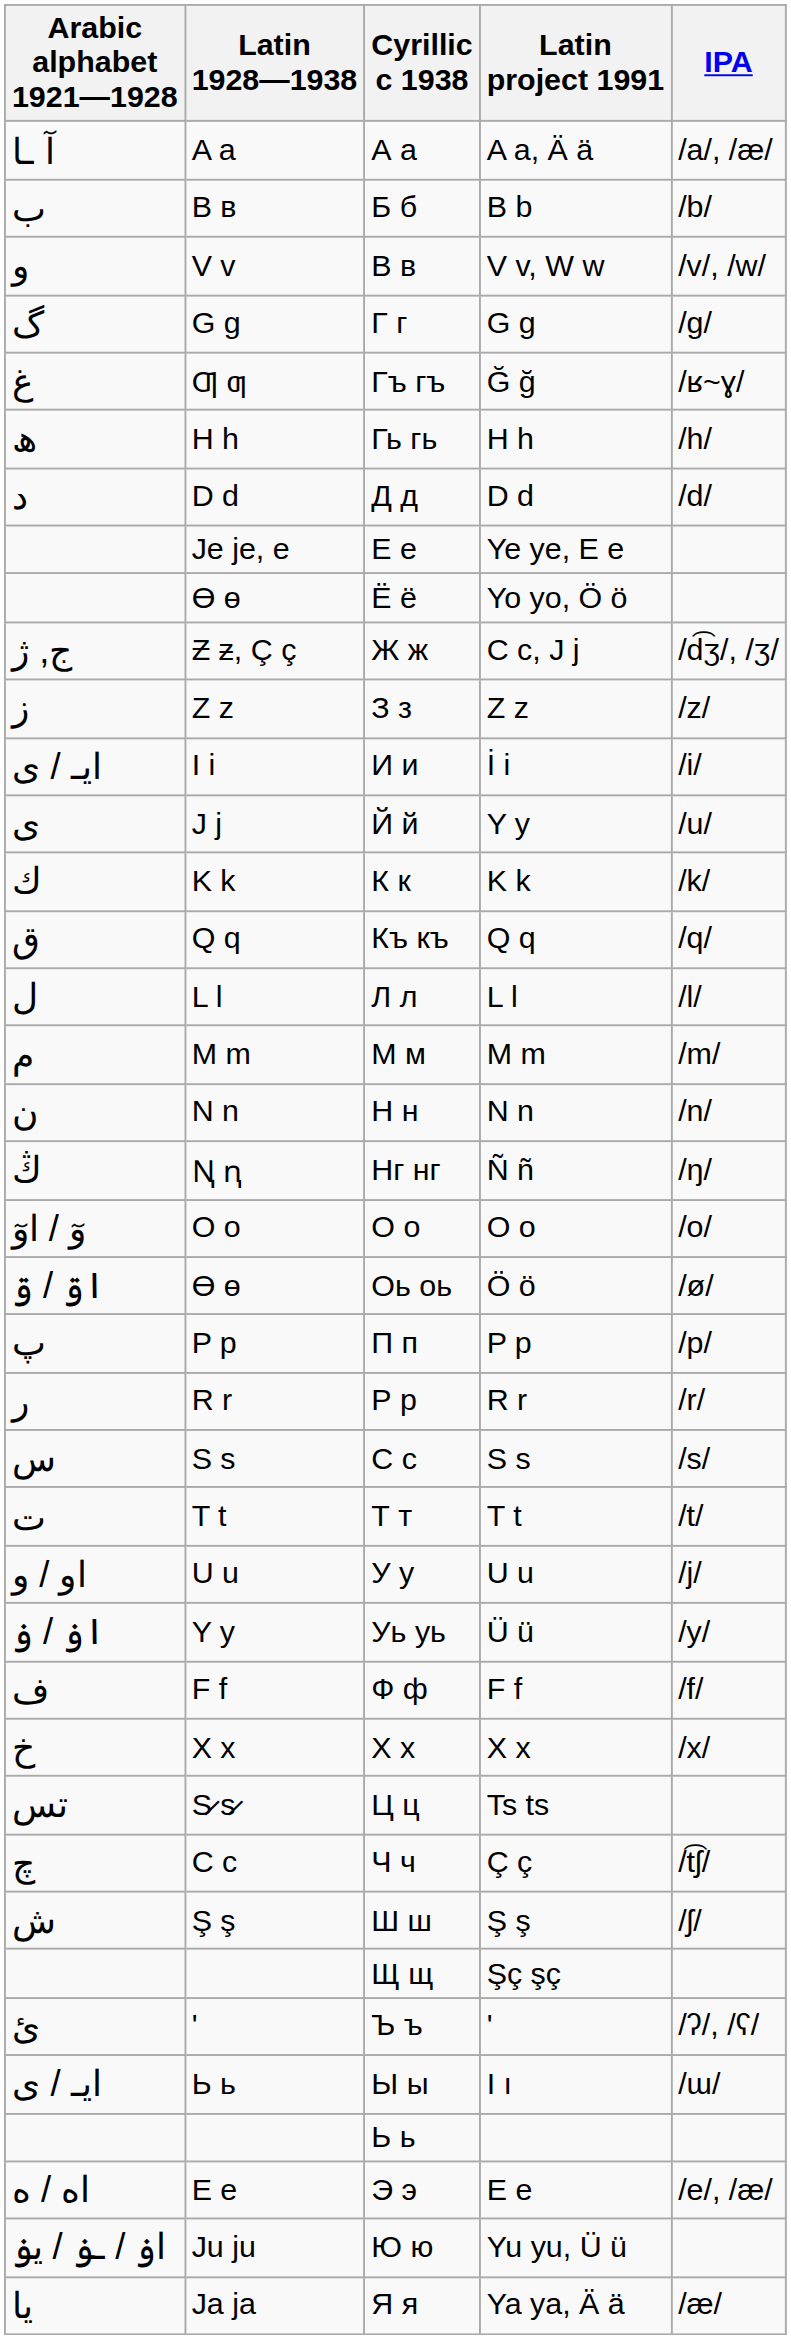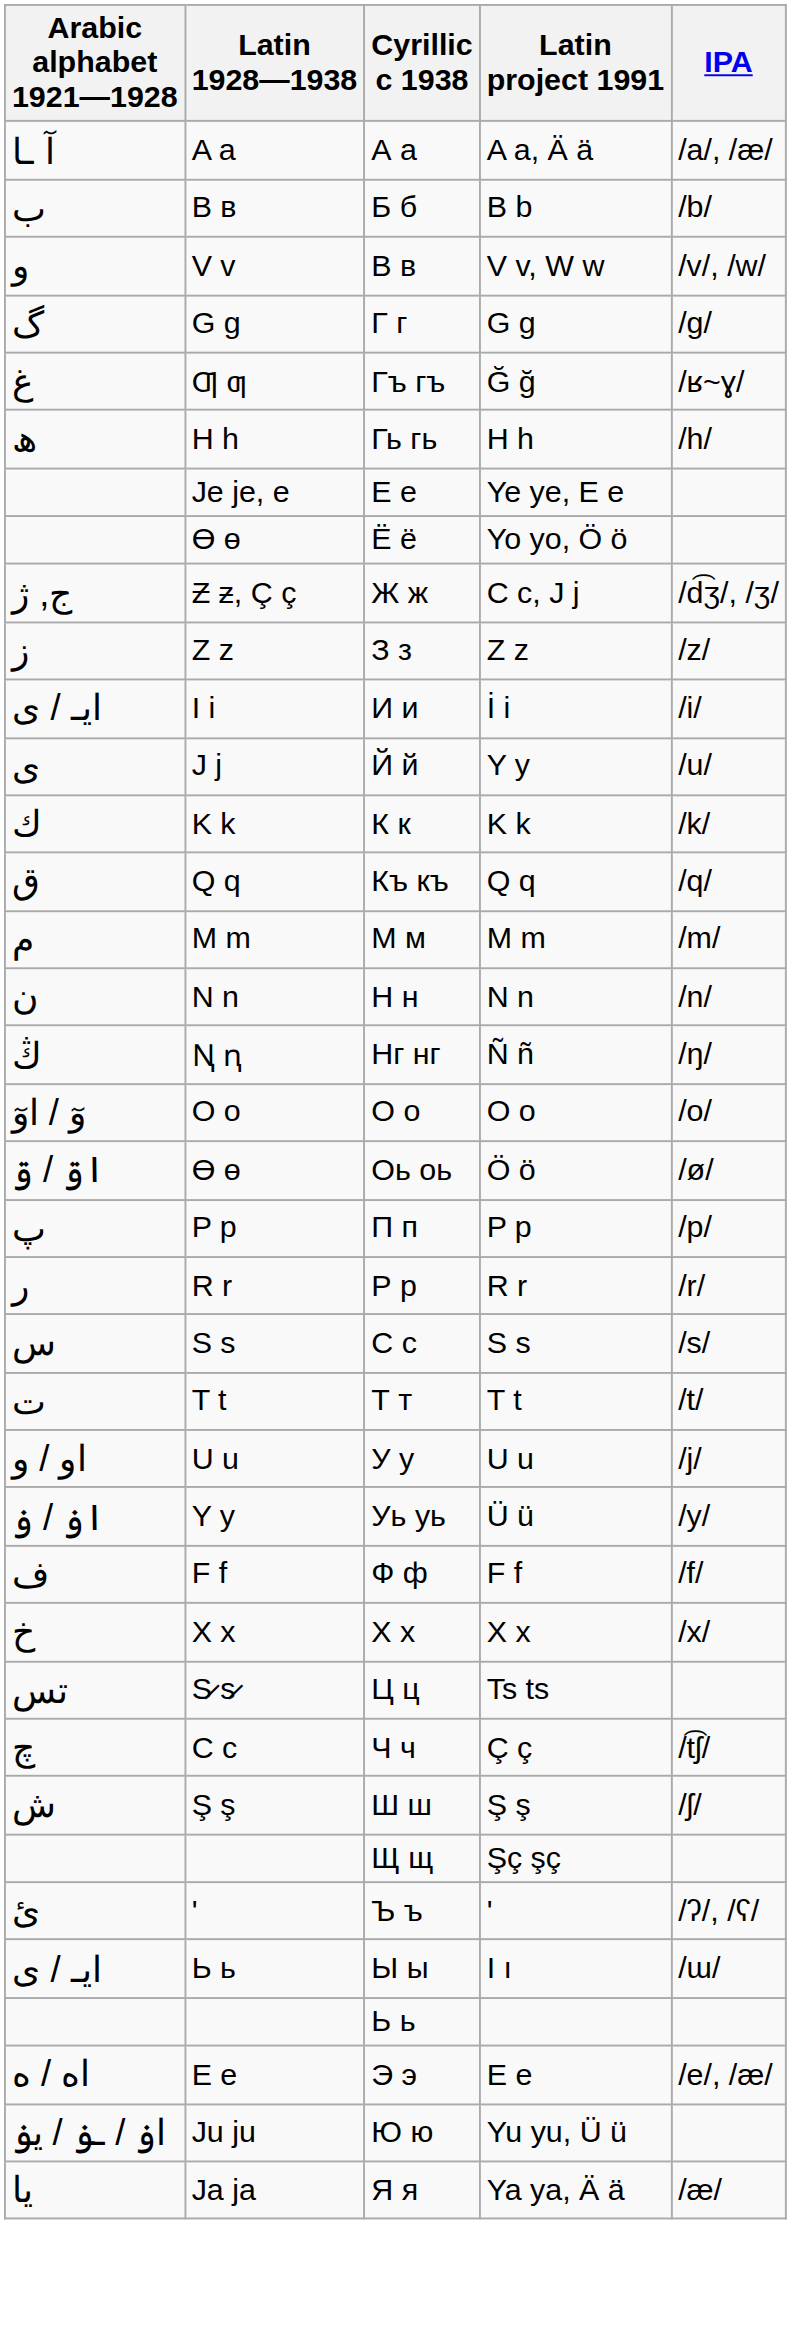- row: (395, 496)
- row: (394, 996)
